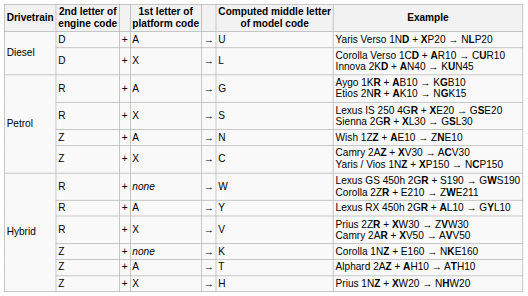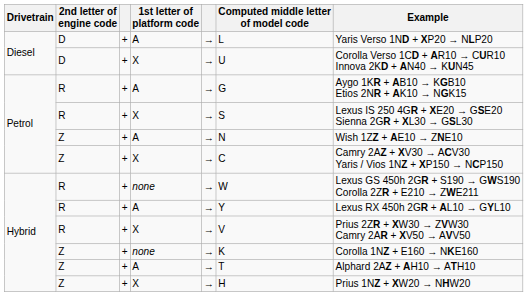(222, 39) U -> (221, 39) L
(221, 61) L -> (222, 61) U
